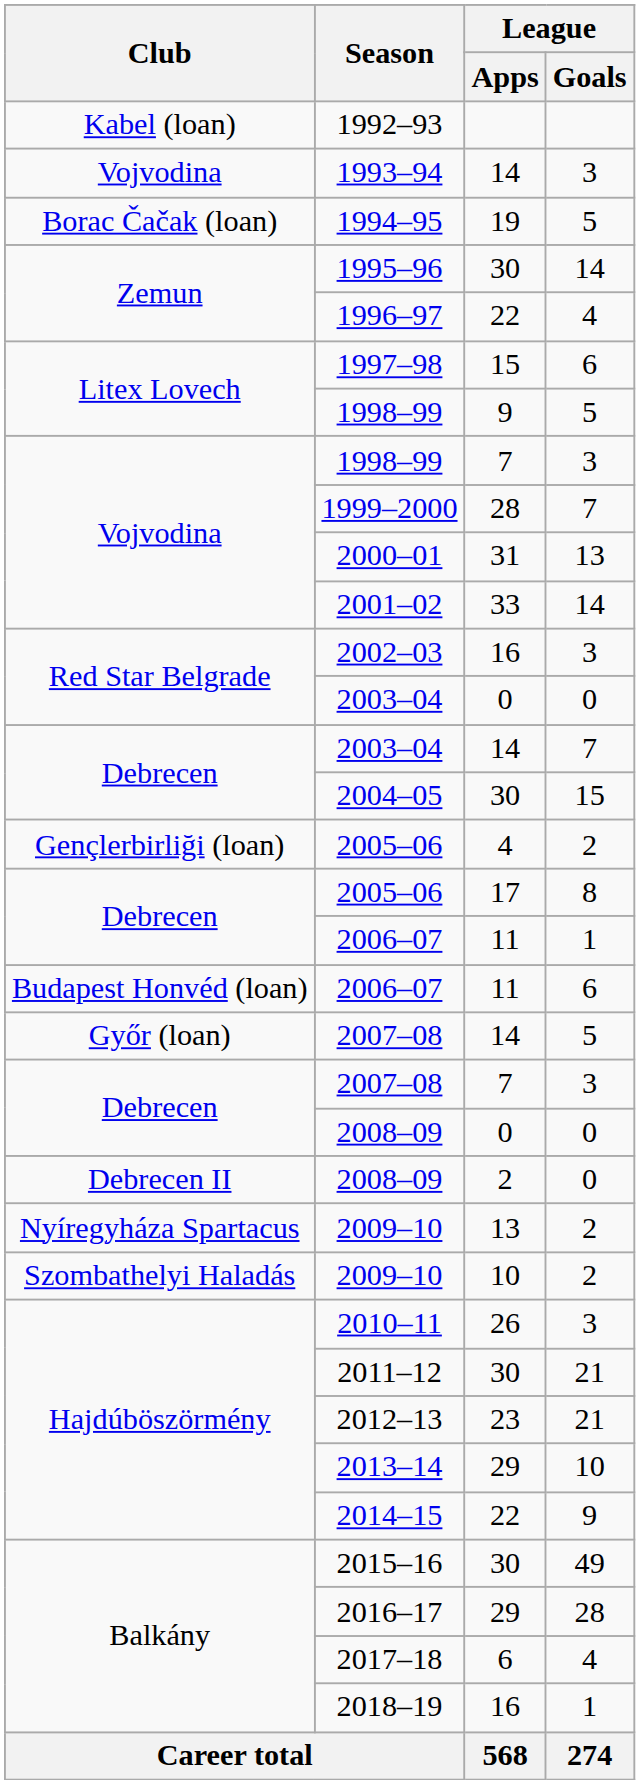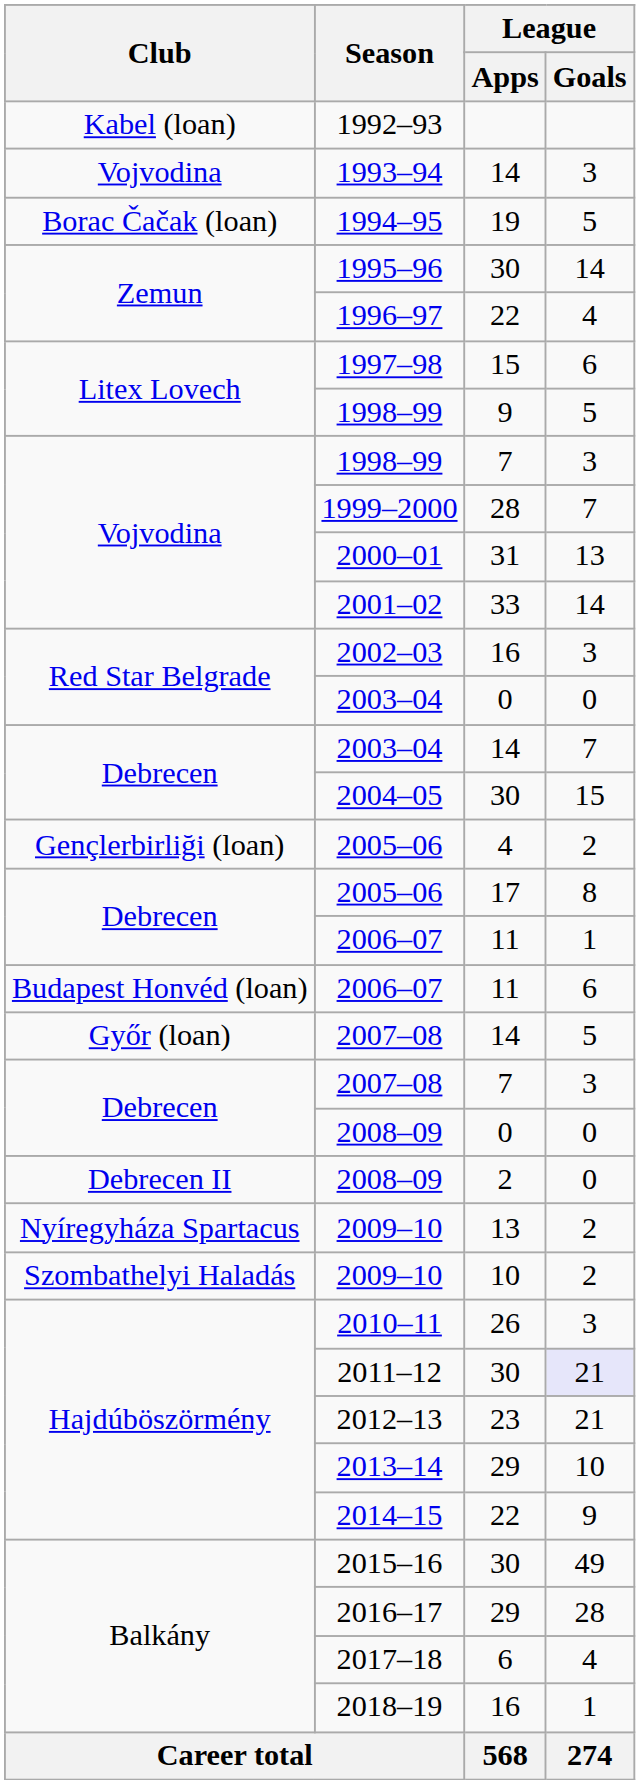(590, 1371) no background -> (590, 1371) lavender background
